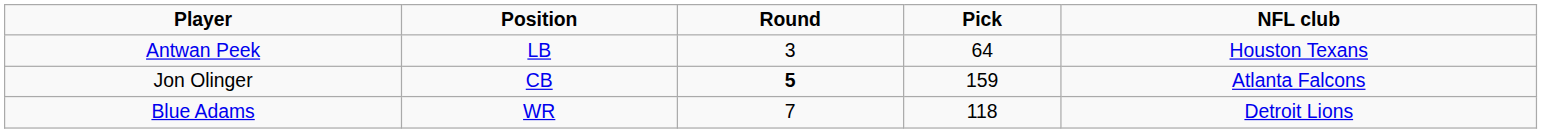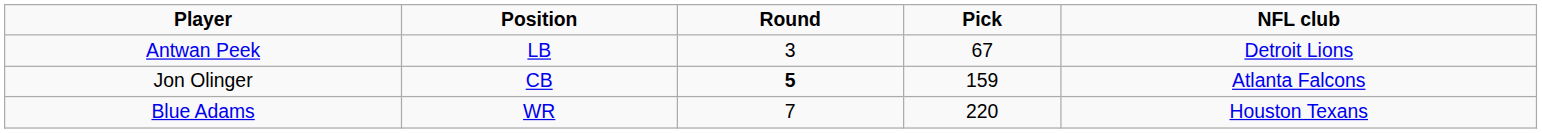(982, 50) 64 -> (982, 50) 67
(1299, 50) Houston Texans -> (1299, 50) Detroit Lions
(982, 111) 118 -> (982, 111) 220
(1299, 111) Detroit Lions -> (1299, 111) Houston Texans
